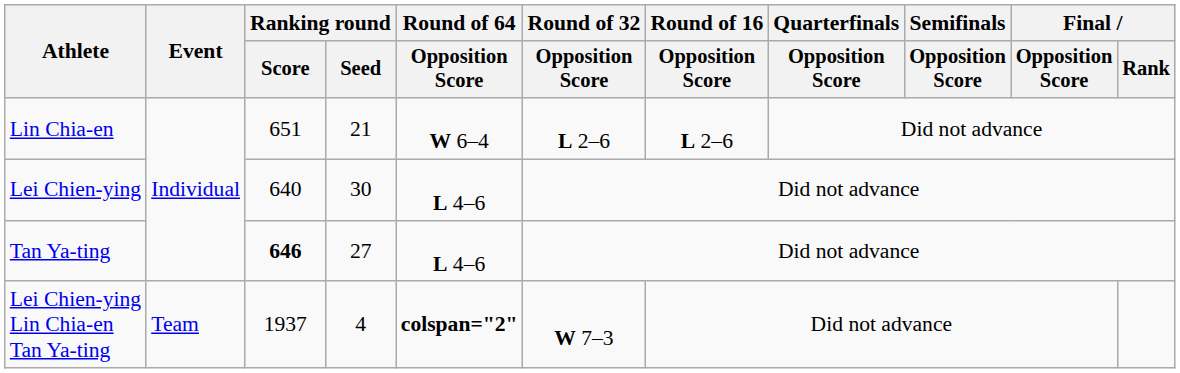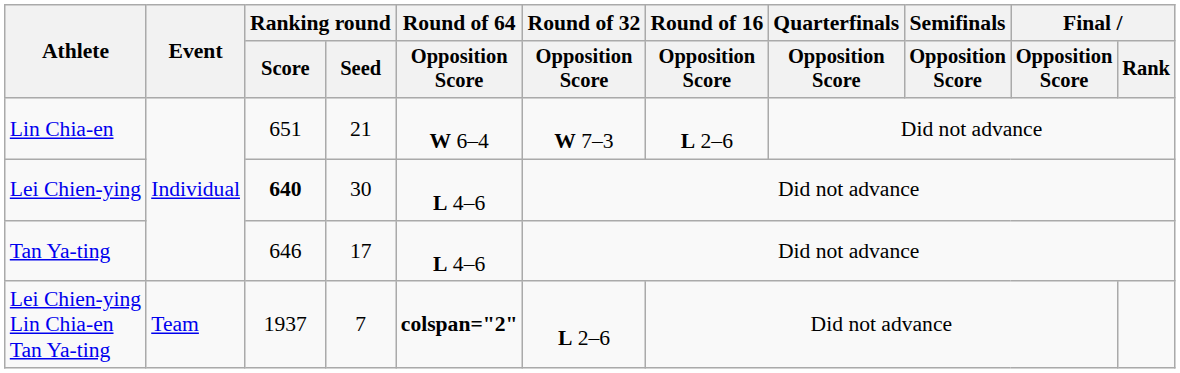(584, 141) L 2–6 -> (584, 141) W 7–3
(285, 189) normal -> (285, 189) bold
(285, 251) bold -> (285, 251) normal
(361, 251) 27 -> (361, 251) 17
(361, 324) 4 -> (361, 324) 7
(584, 337) W 7–3 -> (584, 337) L 2–6
